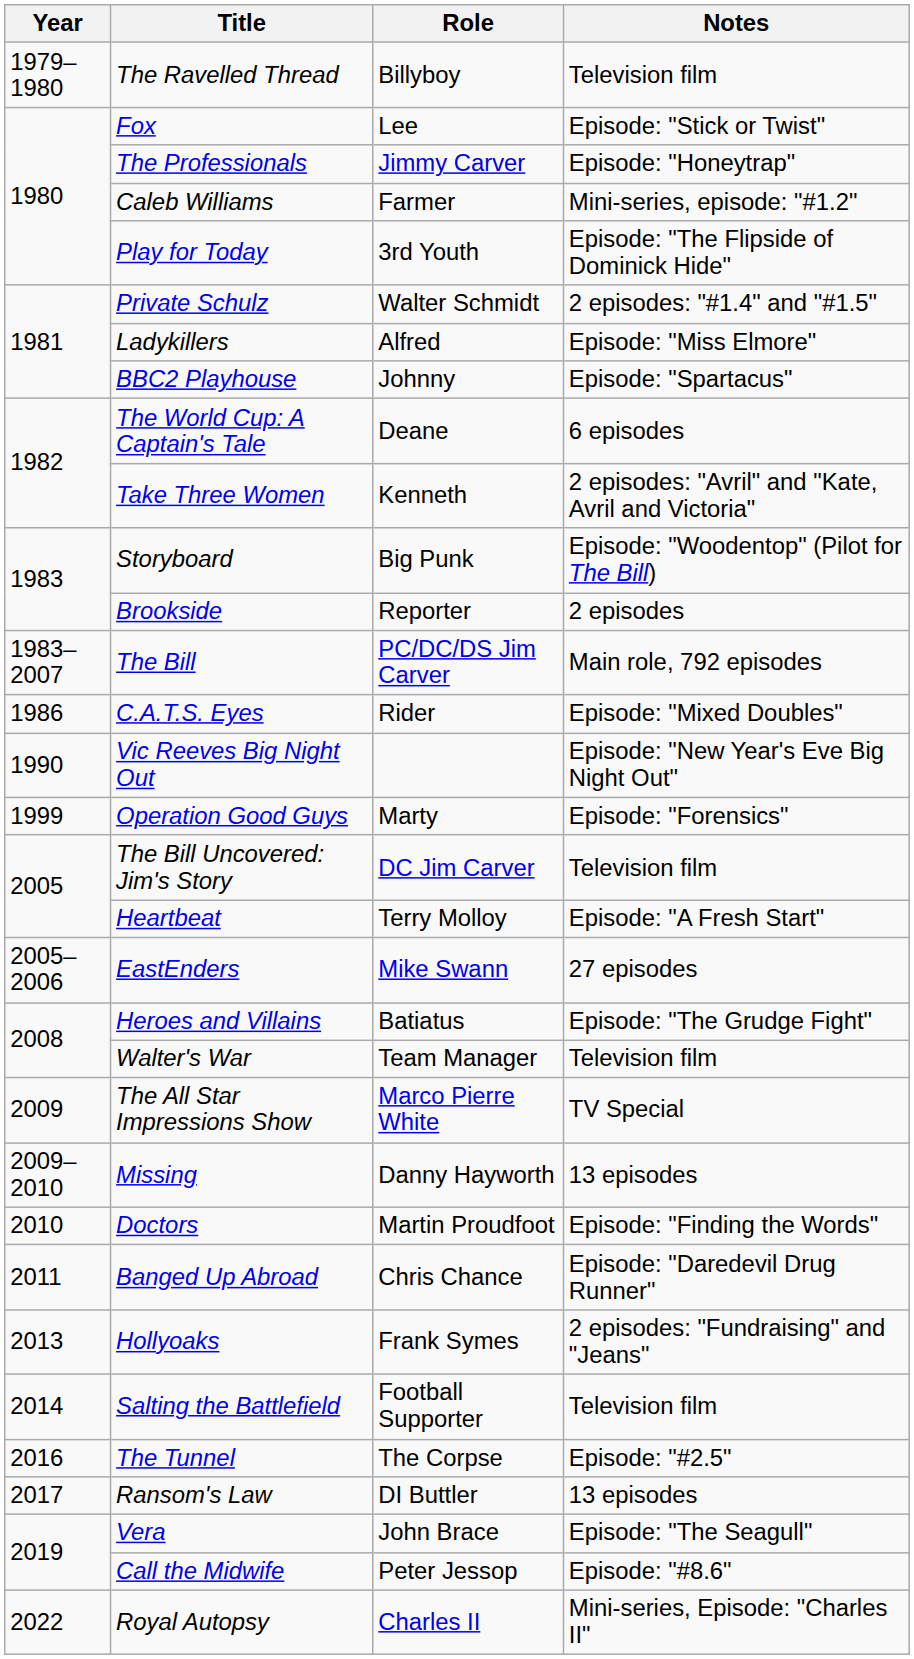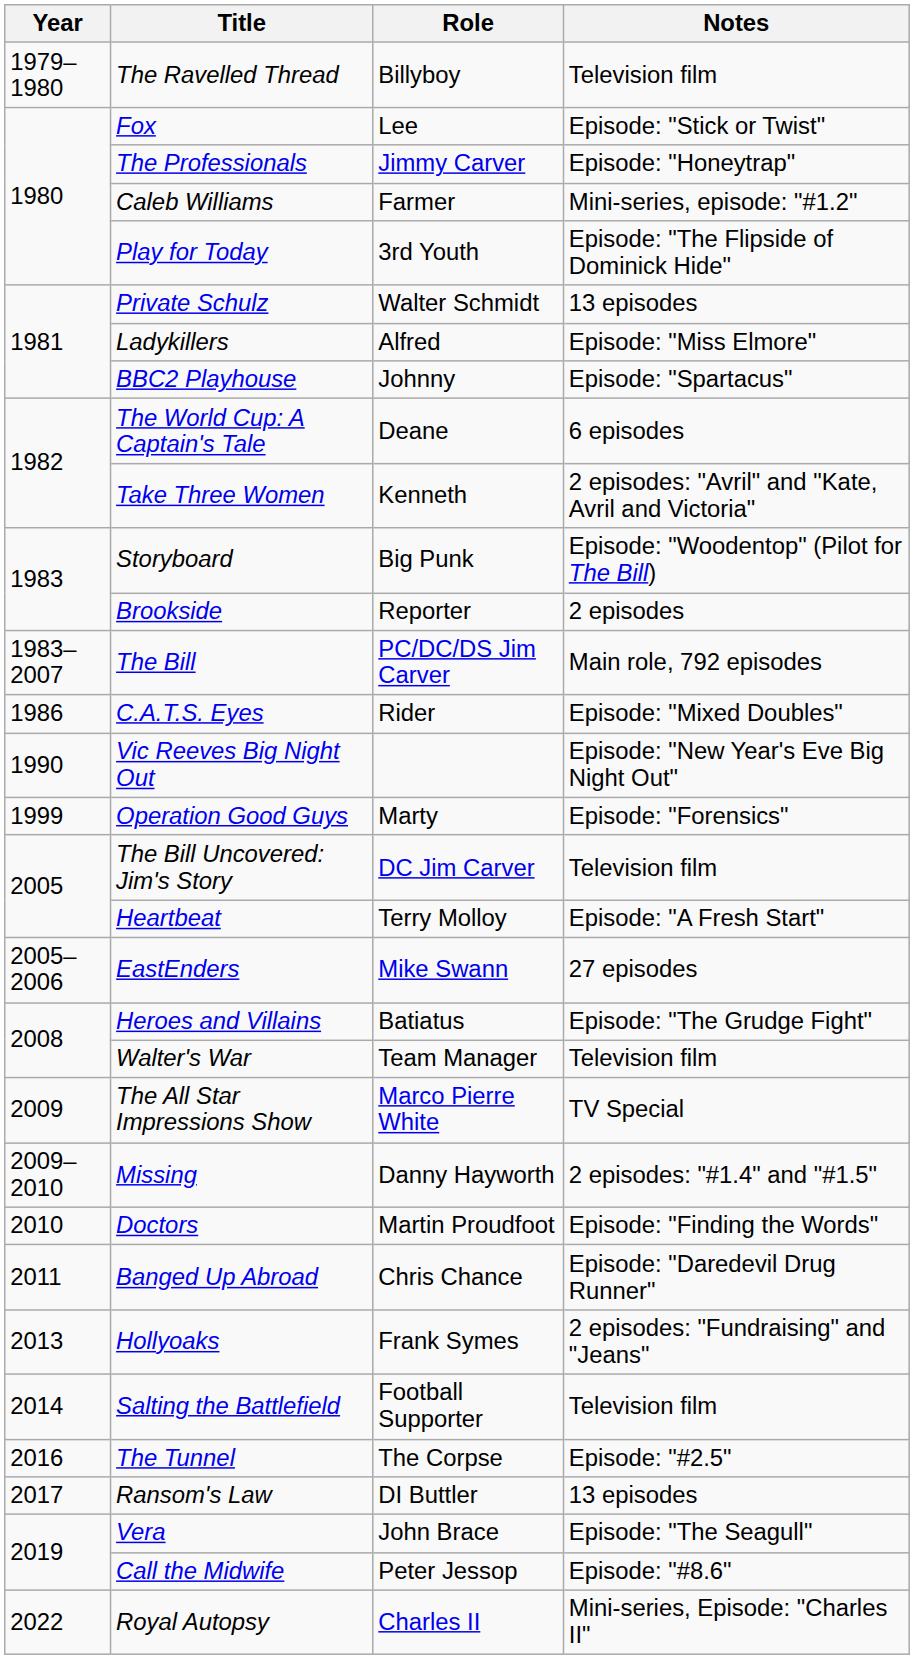(723, 303) 2 episodes: "#1.4" and "#1.5" -> (633, 303) 13 episodes
(633, 1174) 13 episodes -> (723, 1174) 2 episodes: "#1.4" and "#1.5"
